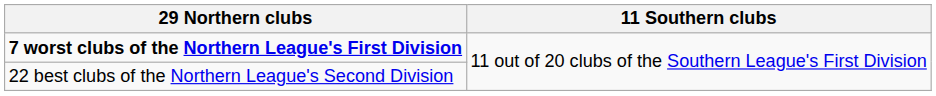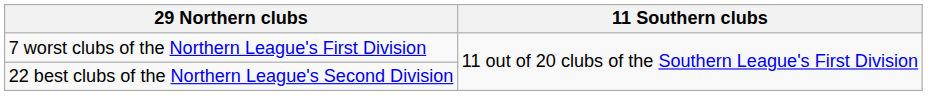(235, 47) bold -> (217, 47) normal
